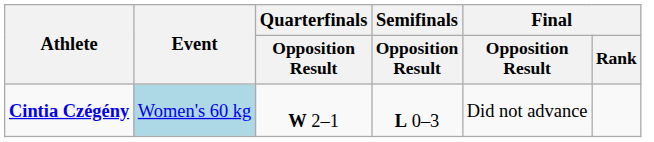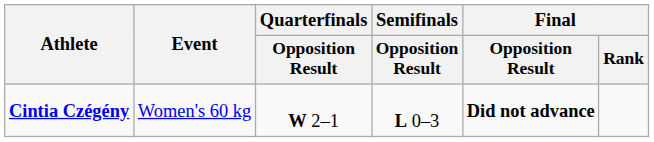(195, 110) lightblue background -> (195, 110) no background
(527, 110) normal -> (531, 110) bold
